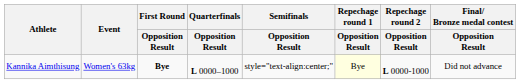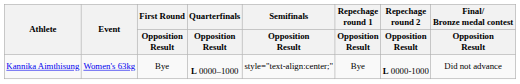(162, 67) bold -> (162, 67) normal
(358, 67) lightyellow background -> (358, 67) no background
